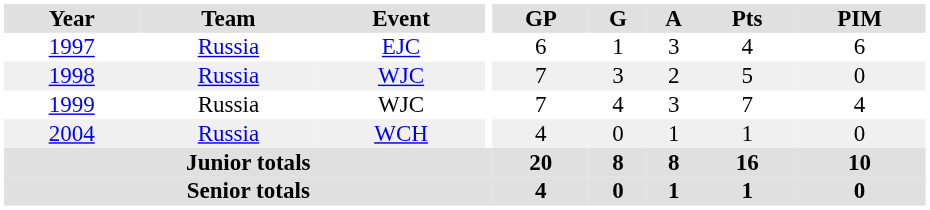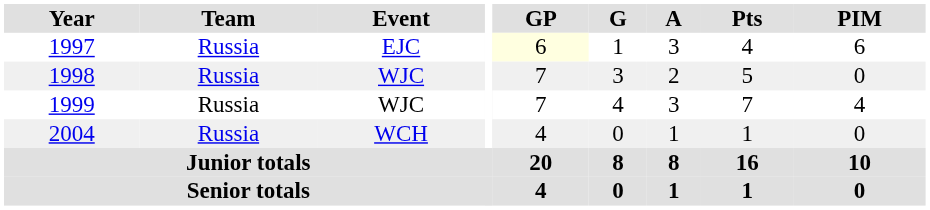(541, 46) no background -> (541, 46) lightyellow background
